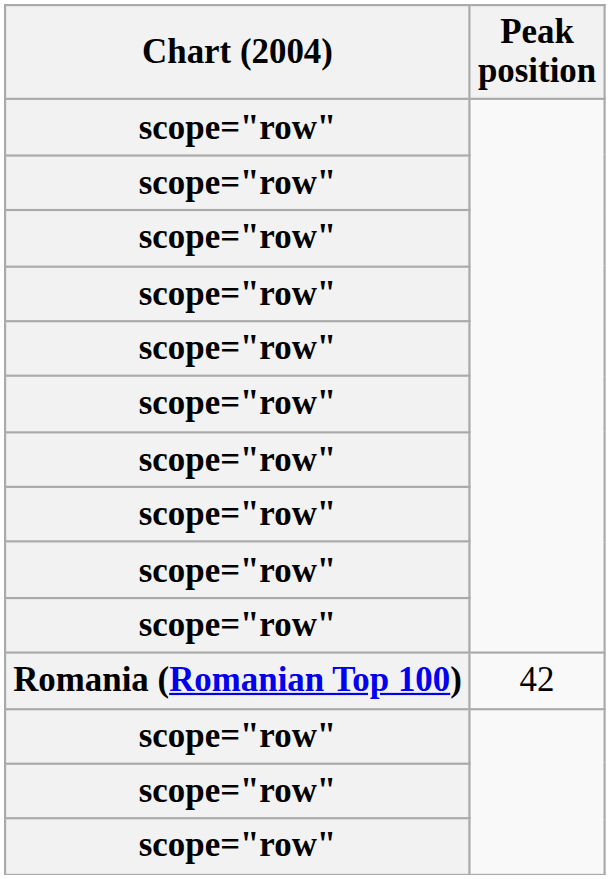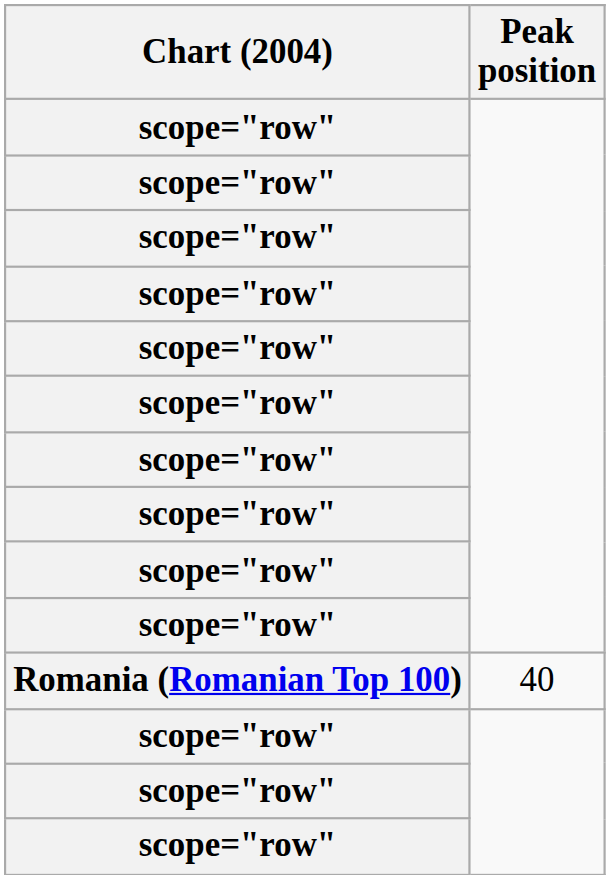(537, 679) 42 -> (537, 679) 40
